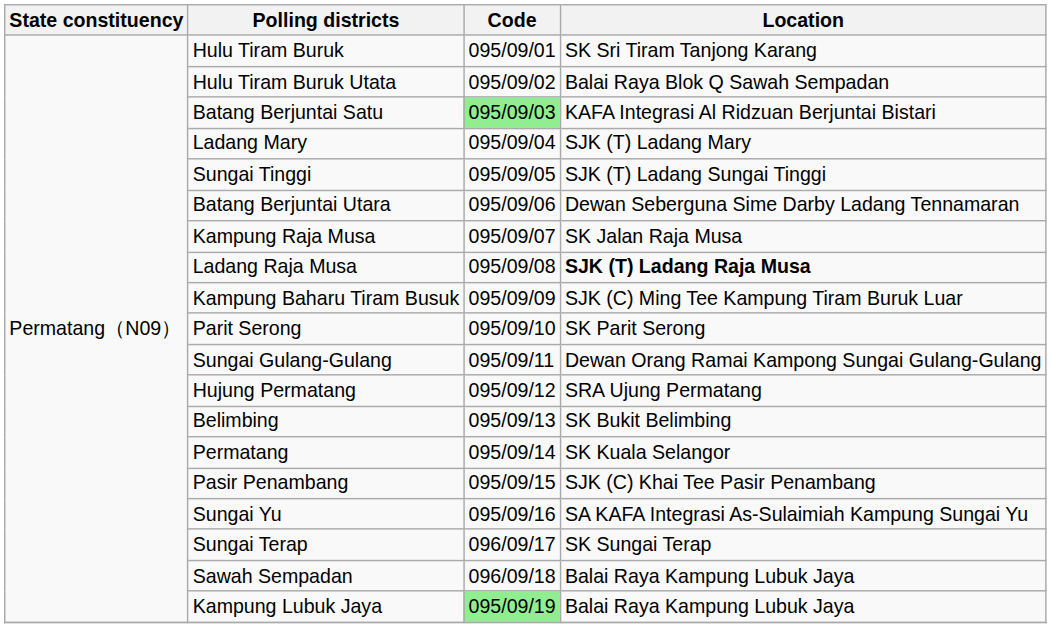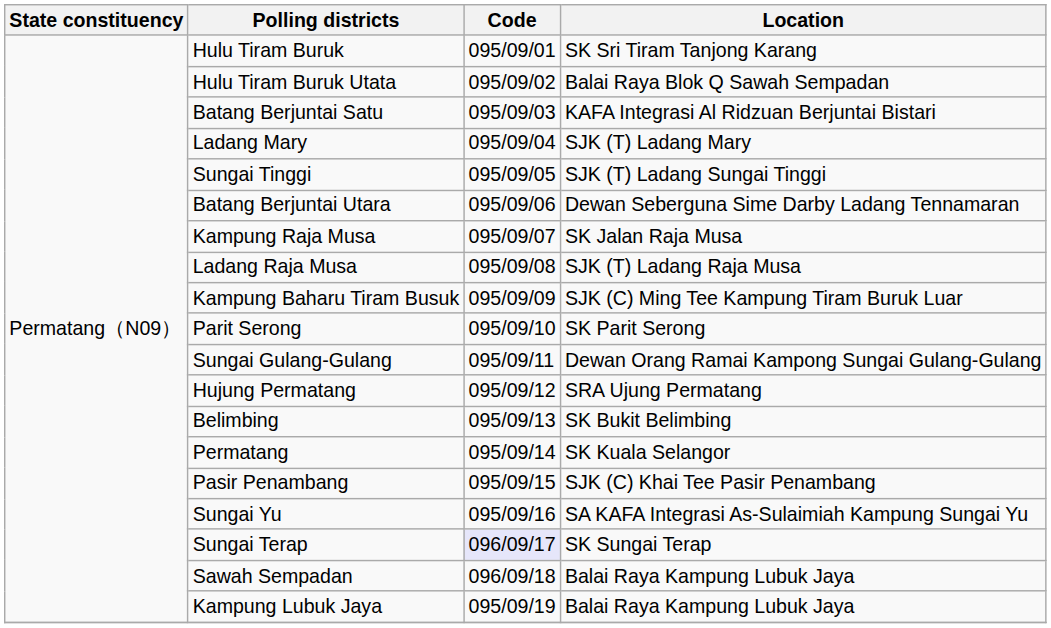(512, 112) lightgreen background -> (512, 112) no background
(688, 267) bold -> (683, 267) normal
(512, 545) no background -> (512, 545) lavender background
(512, 606) lightgreen background -> (512, 606) no background
